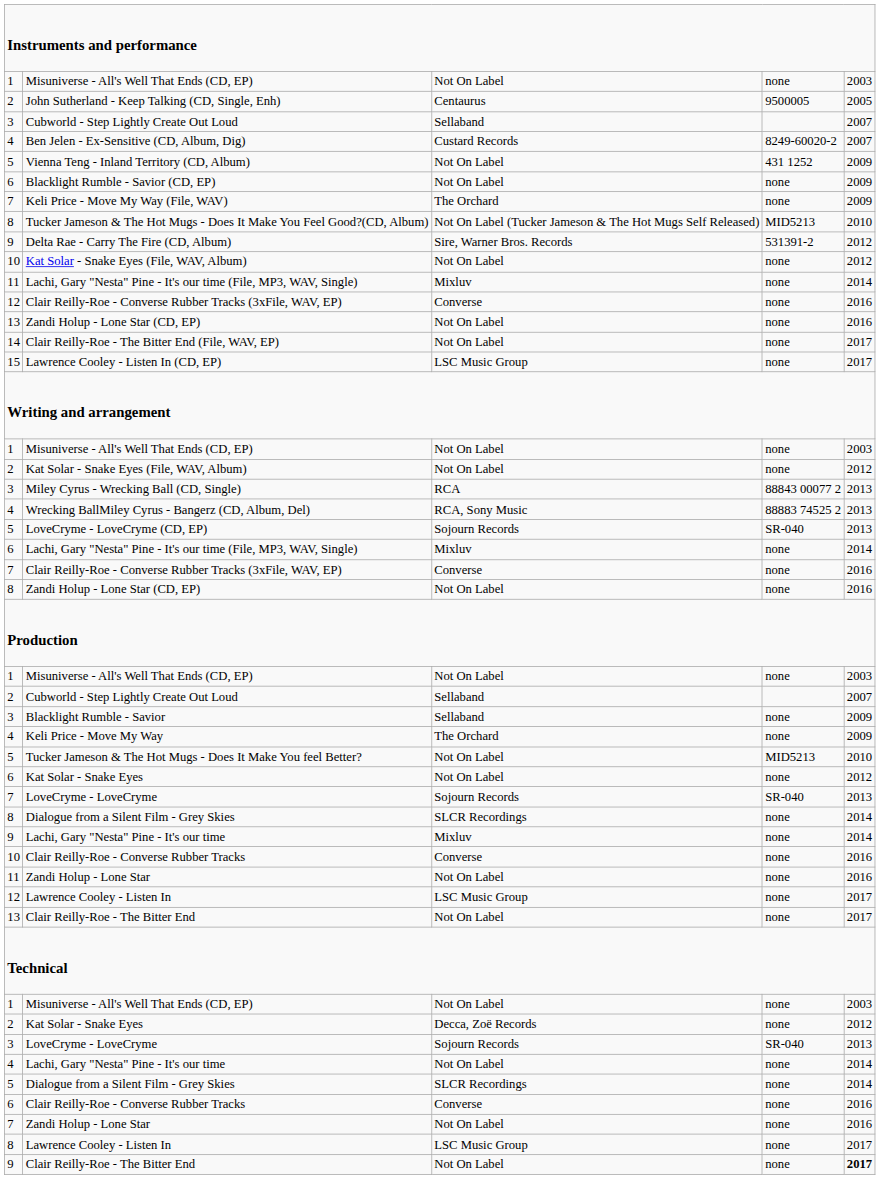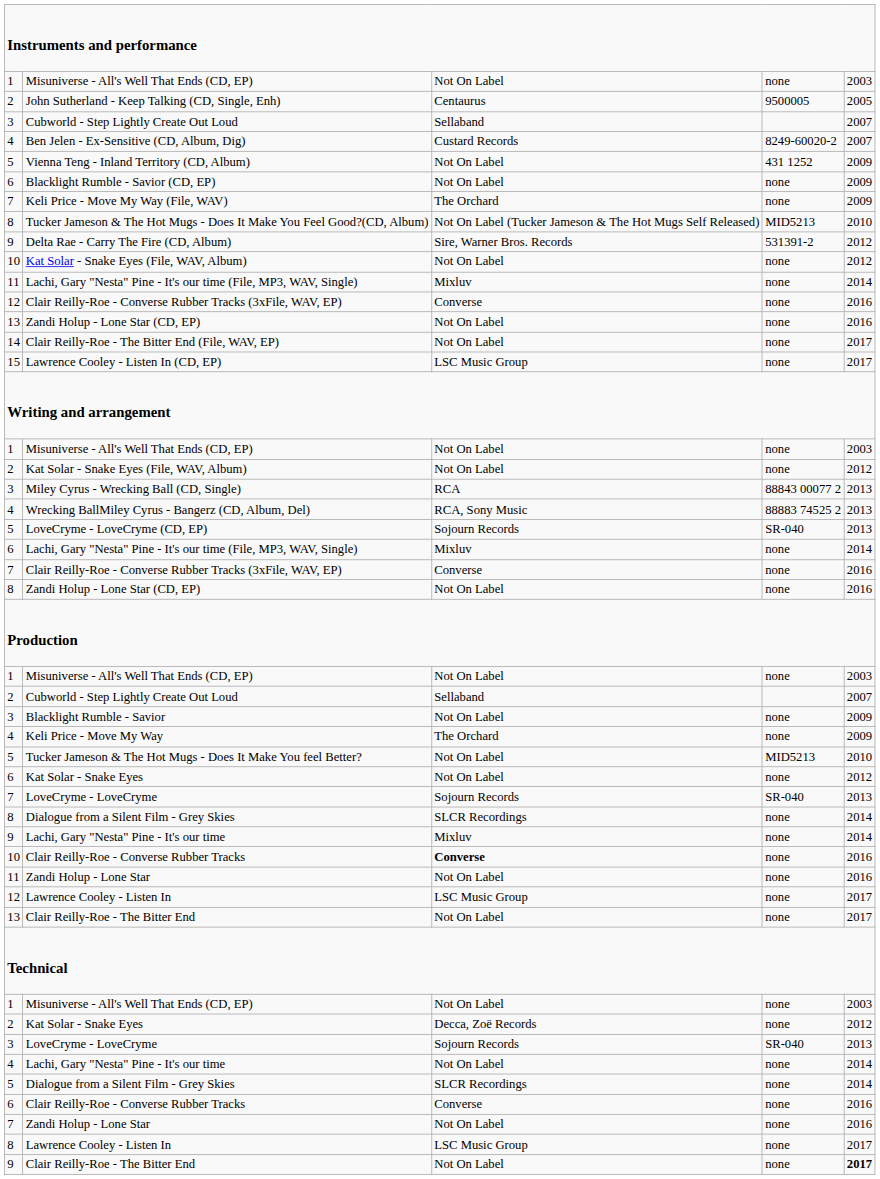(459, 716) Sellaband -> (469, 716) Not On Label
(458, 857) normal -> (460, 857) bold
